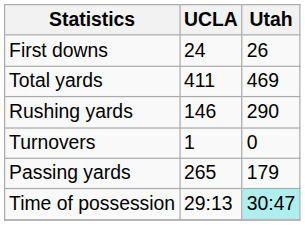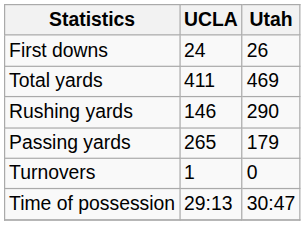rows swapped: (70, 173) <-> (52, 142)
(271, 204) paleturquoise background -> (271, 204) no background
